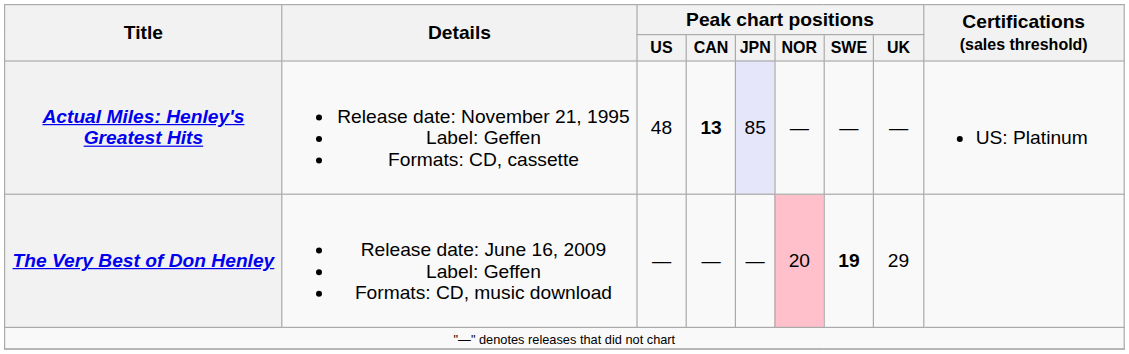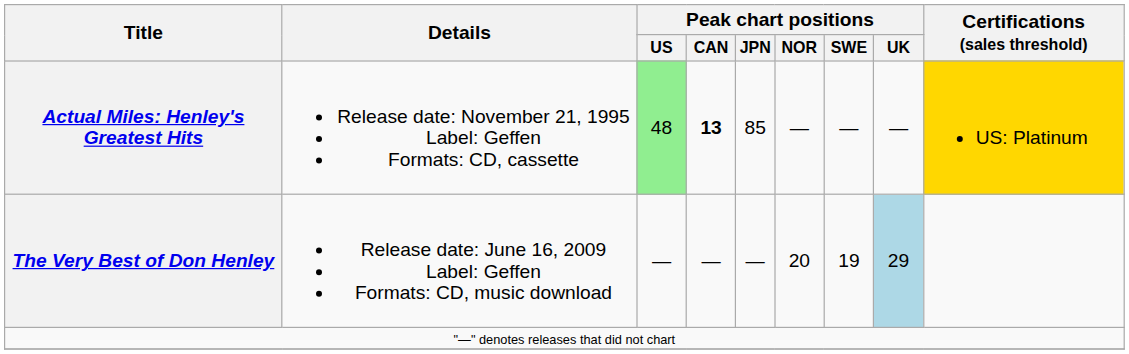(661, 127) no background -> (661, 127) lightgreen background
(755, 127) lavender background -> (755, 127) no background
(1024, 138) no background -> (1024, 138) gold background
(799, 260) pink background -> (799, 260) no background
(849, 260) bold -> (849, 260) normal
(898, 260) no background -> (898, 260) lightblue background
